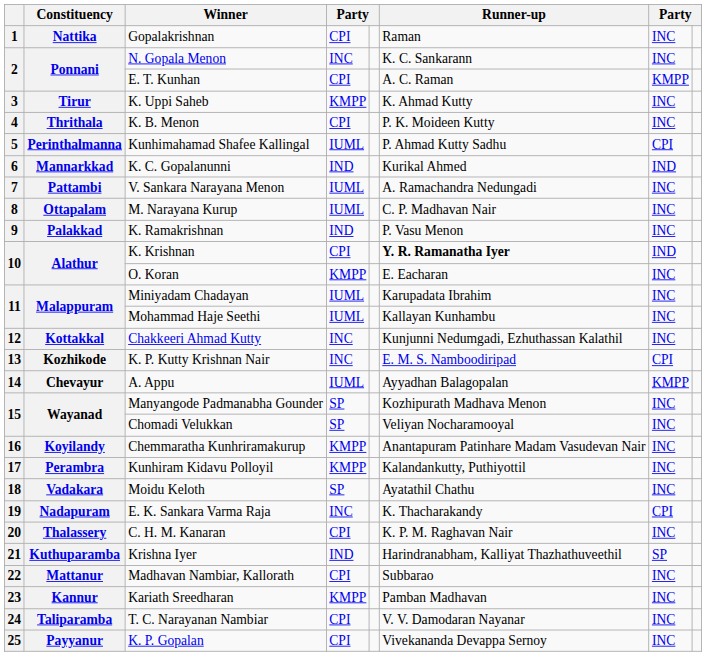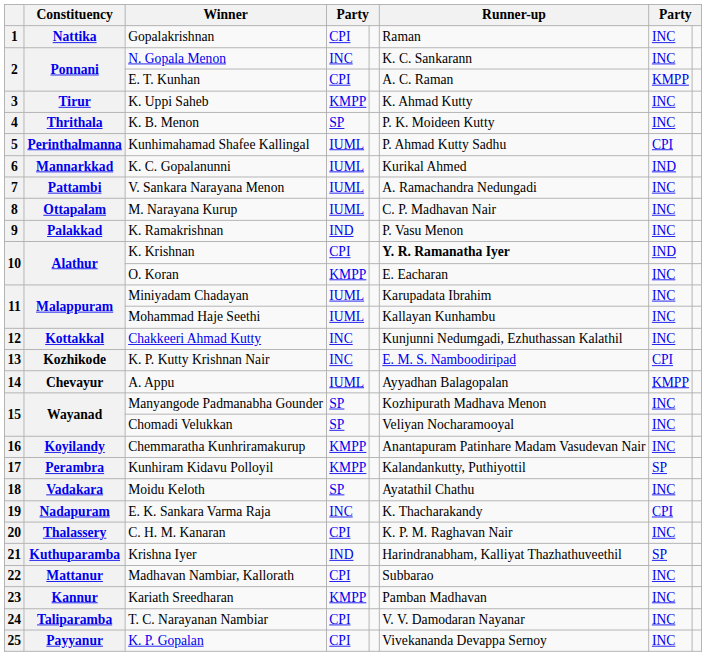(340, 123) CPI -> (337, 123) SP
(341, 166) IND -> (347, 166) IUML
(664, 468) INC -> (659, 468) SP
